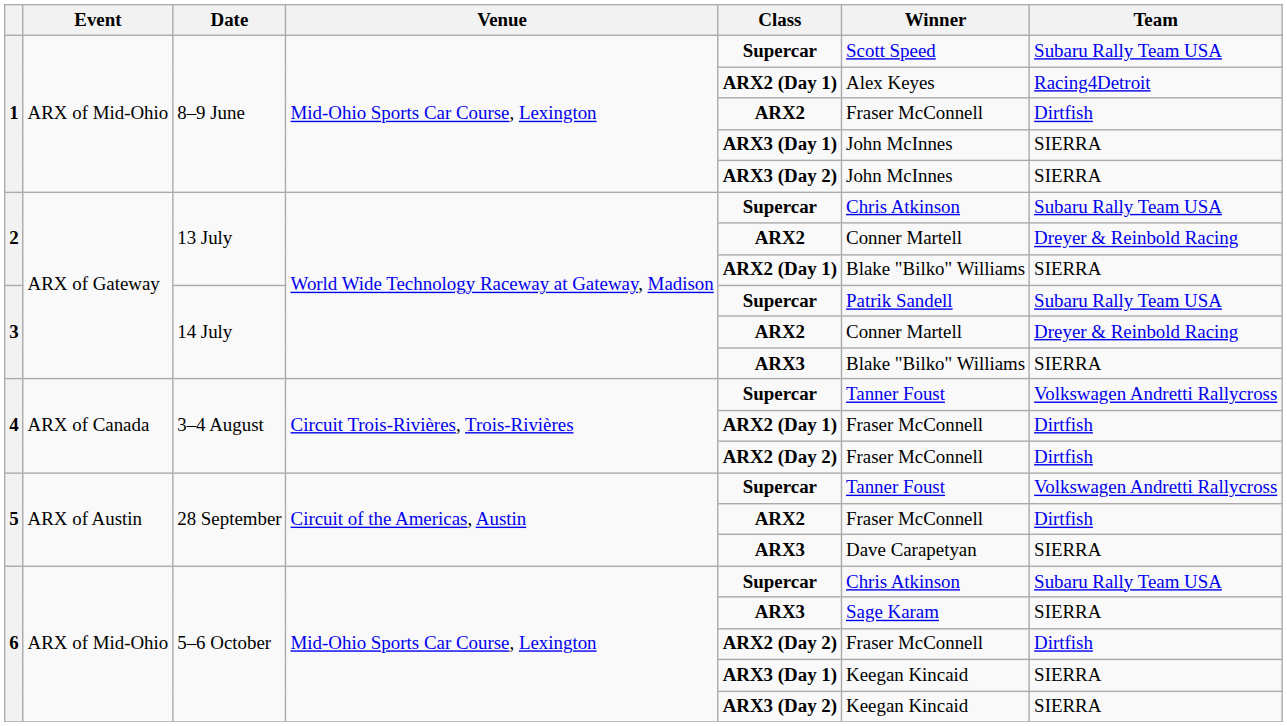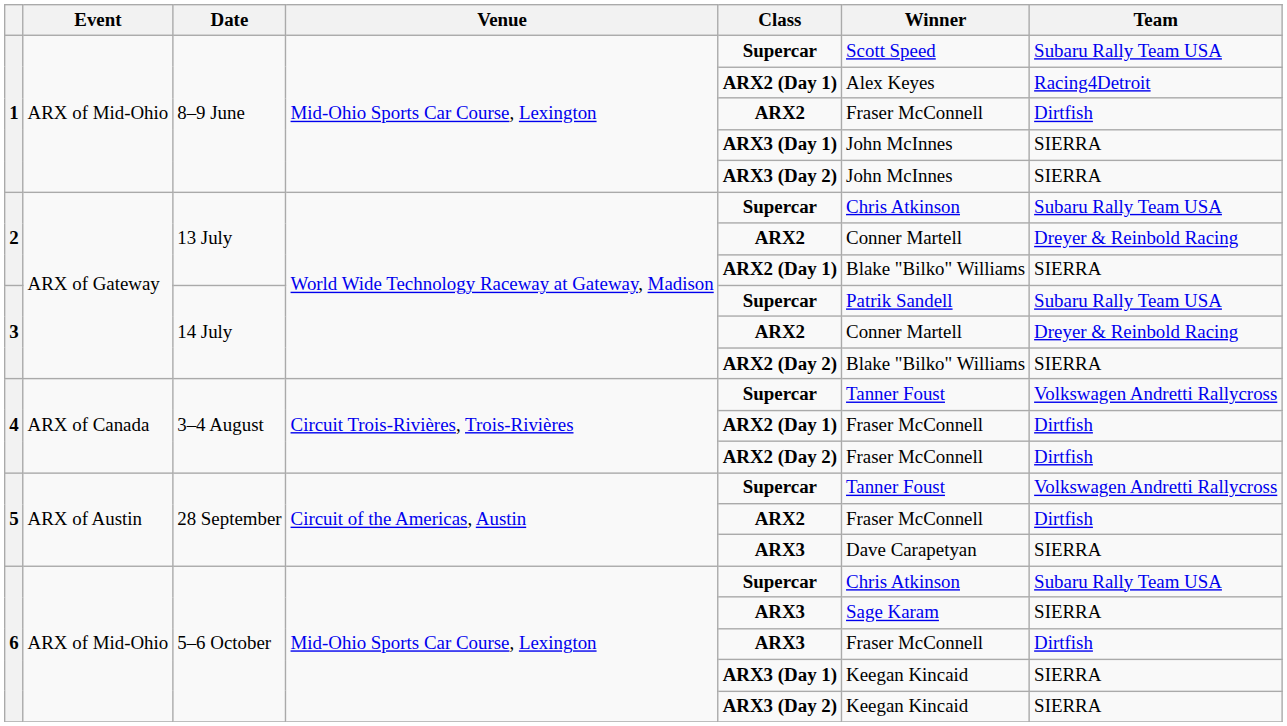(780, 362) ARX3 -> (780, 362) ARX2 (Day 2)
(780, 643) ARX2 (Day 2) -> (780, 643) ARX3
